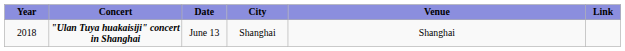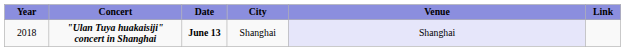(204, 33) normal -> (204, 33) bold
(437, 33) no background -> (437, 33) lavender background
